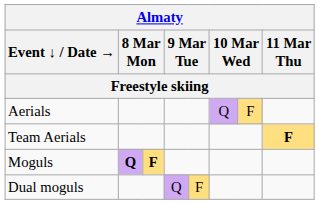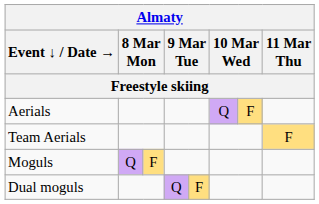(289, 136) bold -> (289, 136) normal
(131, 162) bold -> (131, 162) normal
(153, 162) bold -> (153, 162) normal
